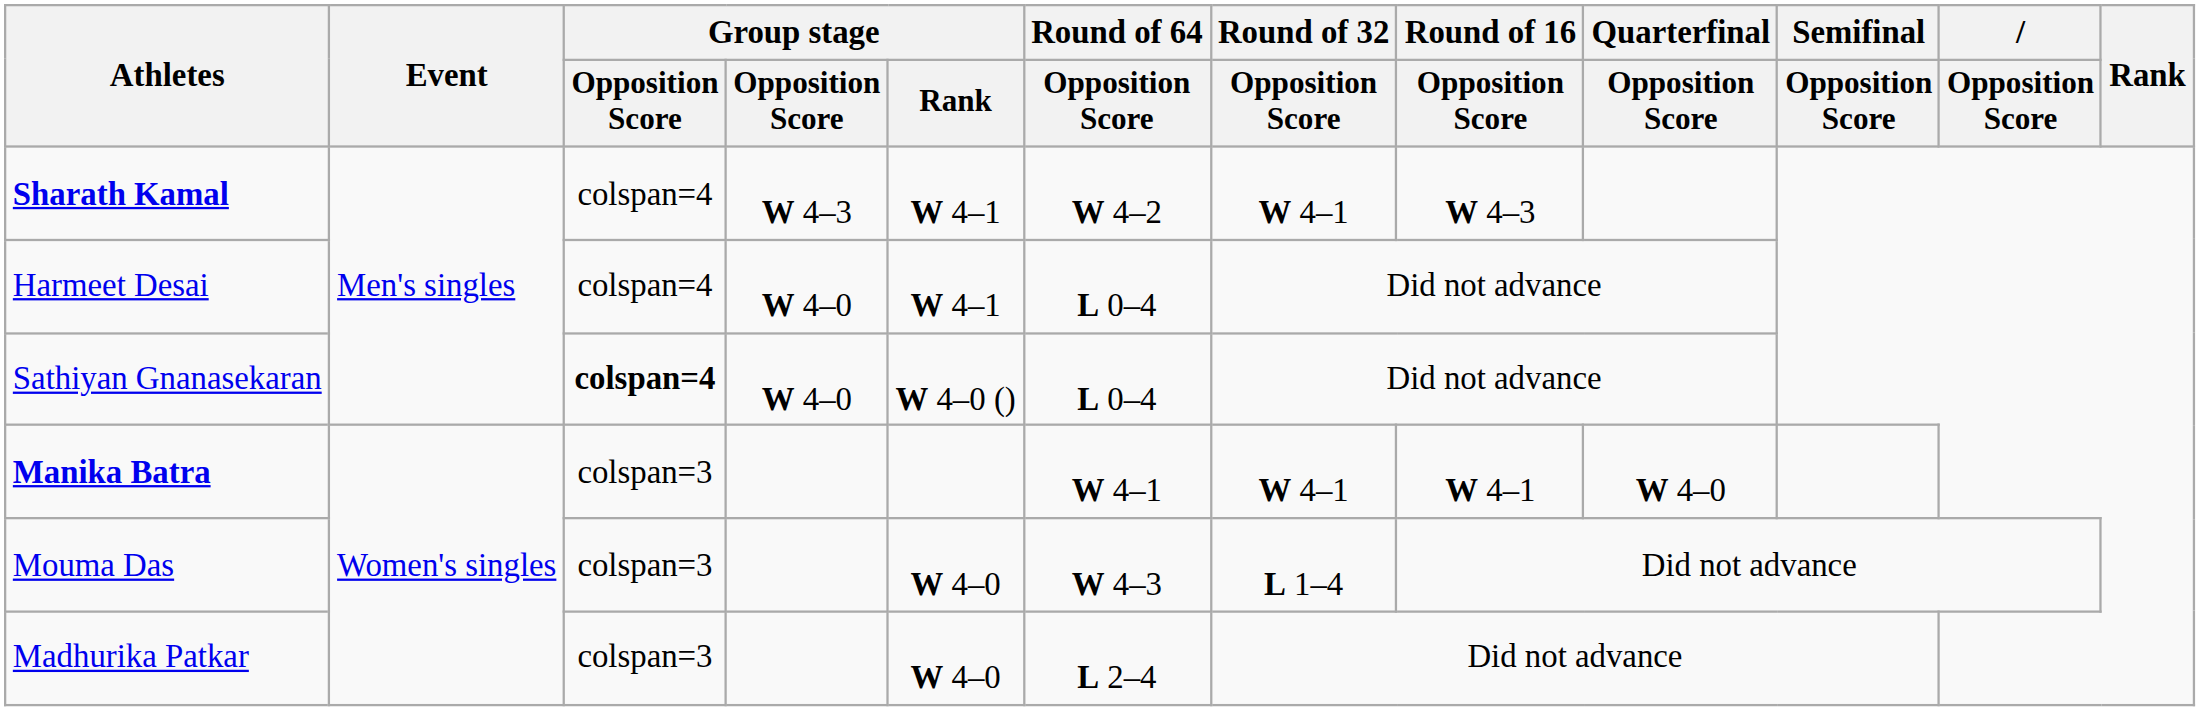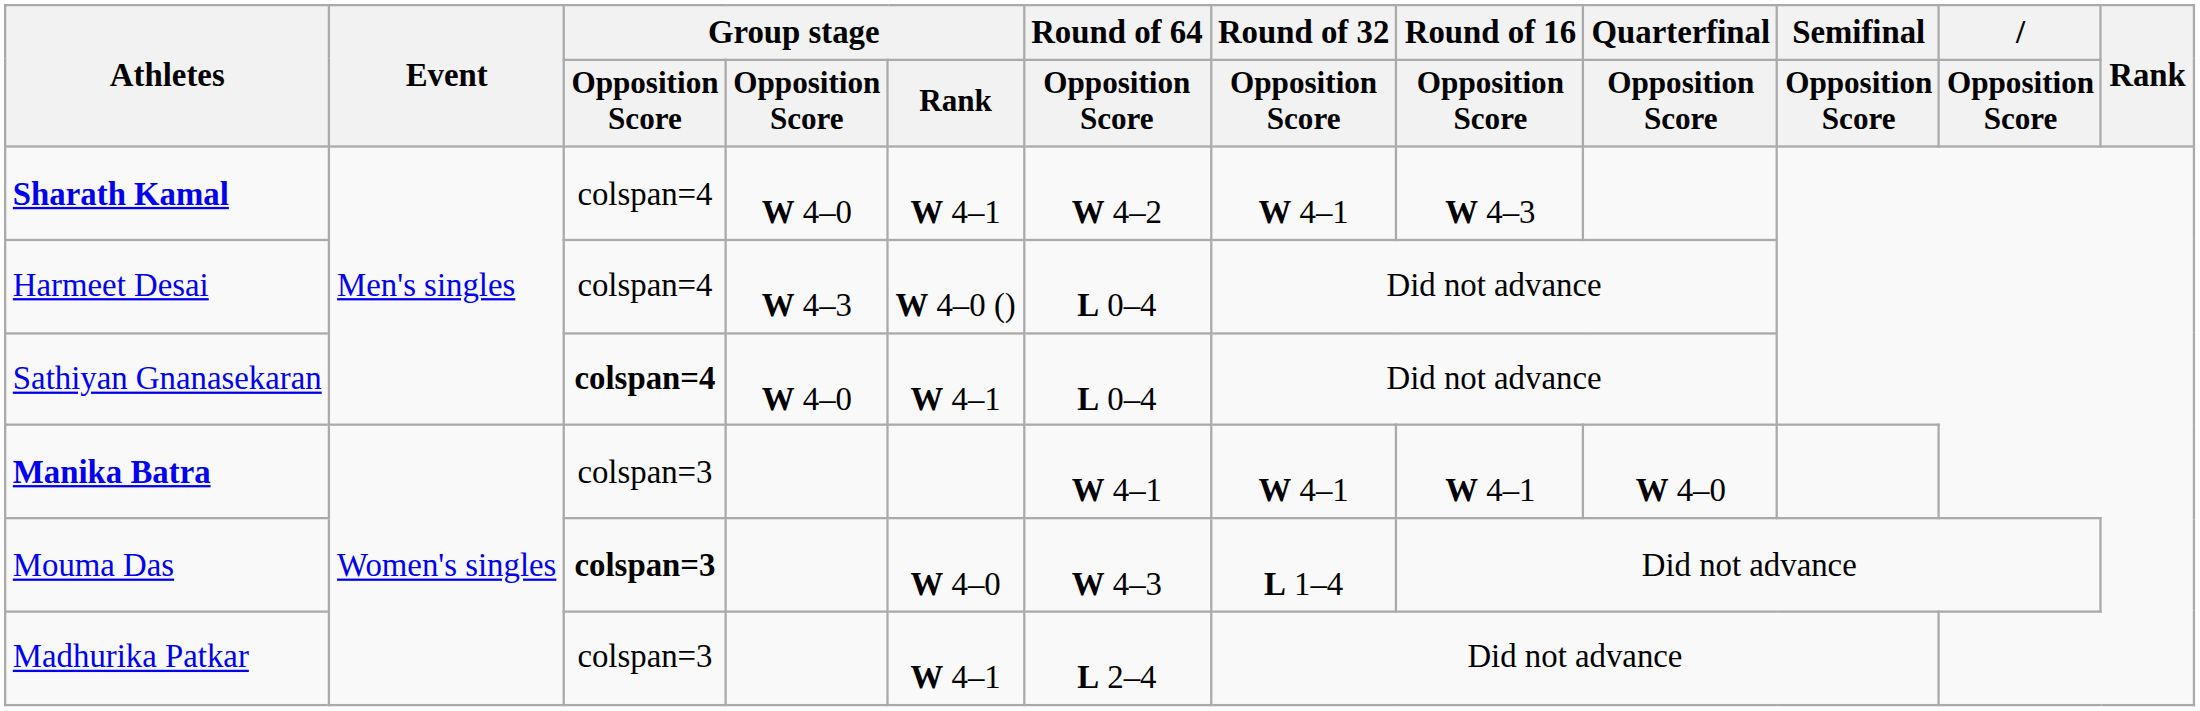(807, 212) W 4–3 -> (807, 212) W 4–0
(807, 305) W 4–0 -> (807, 305) W 4–3
(956, 305) W 4–1 -> (956, 305) W 4–0 ()
(956, 398) W 4–0 () -> (956, 398) W 4–1
(645, 564) normal -> (645, 564) bold
(956, 677) W 4–0 -> (956, 677) W 4–1
